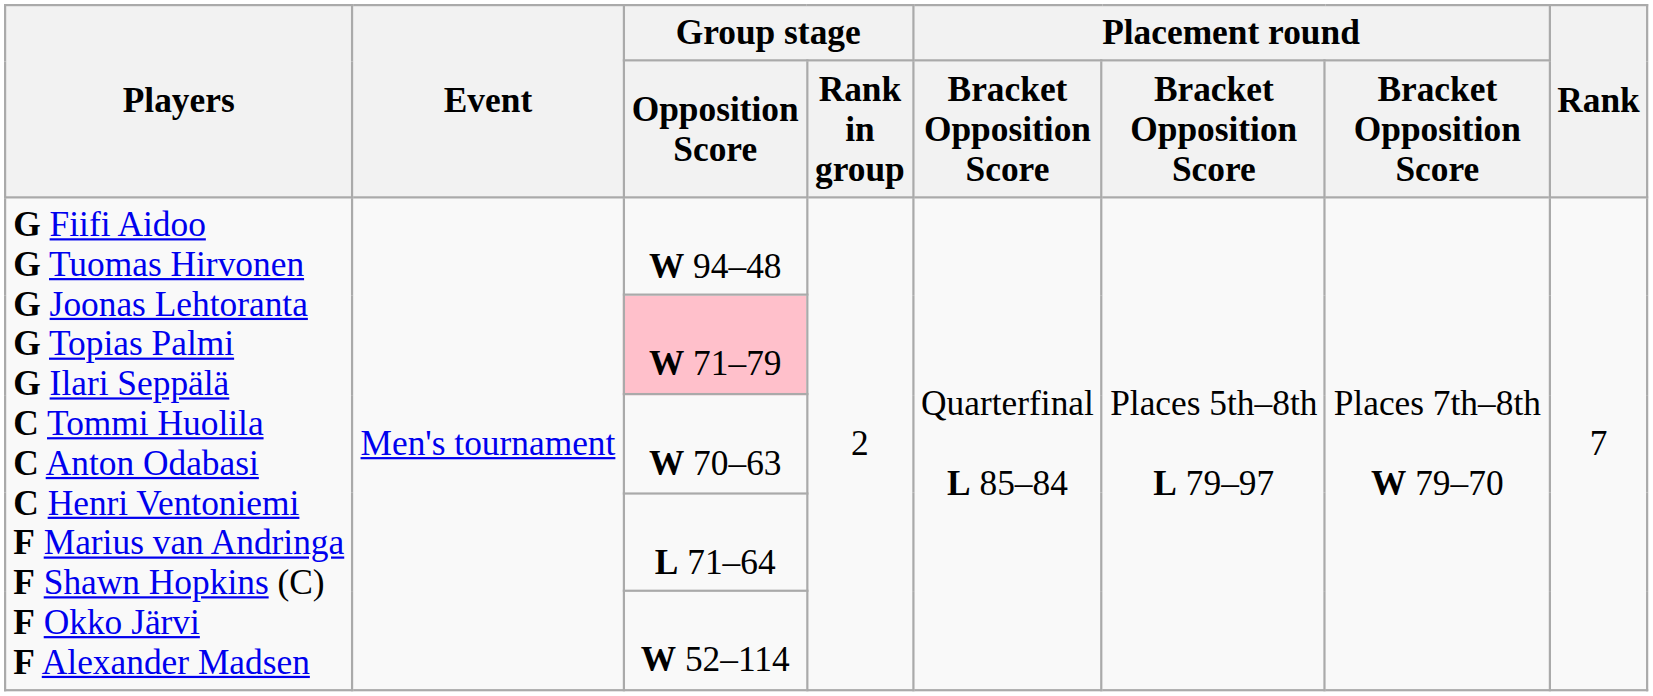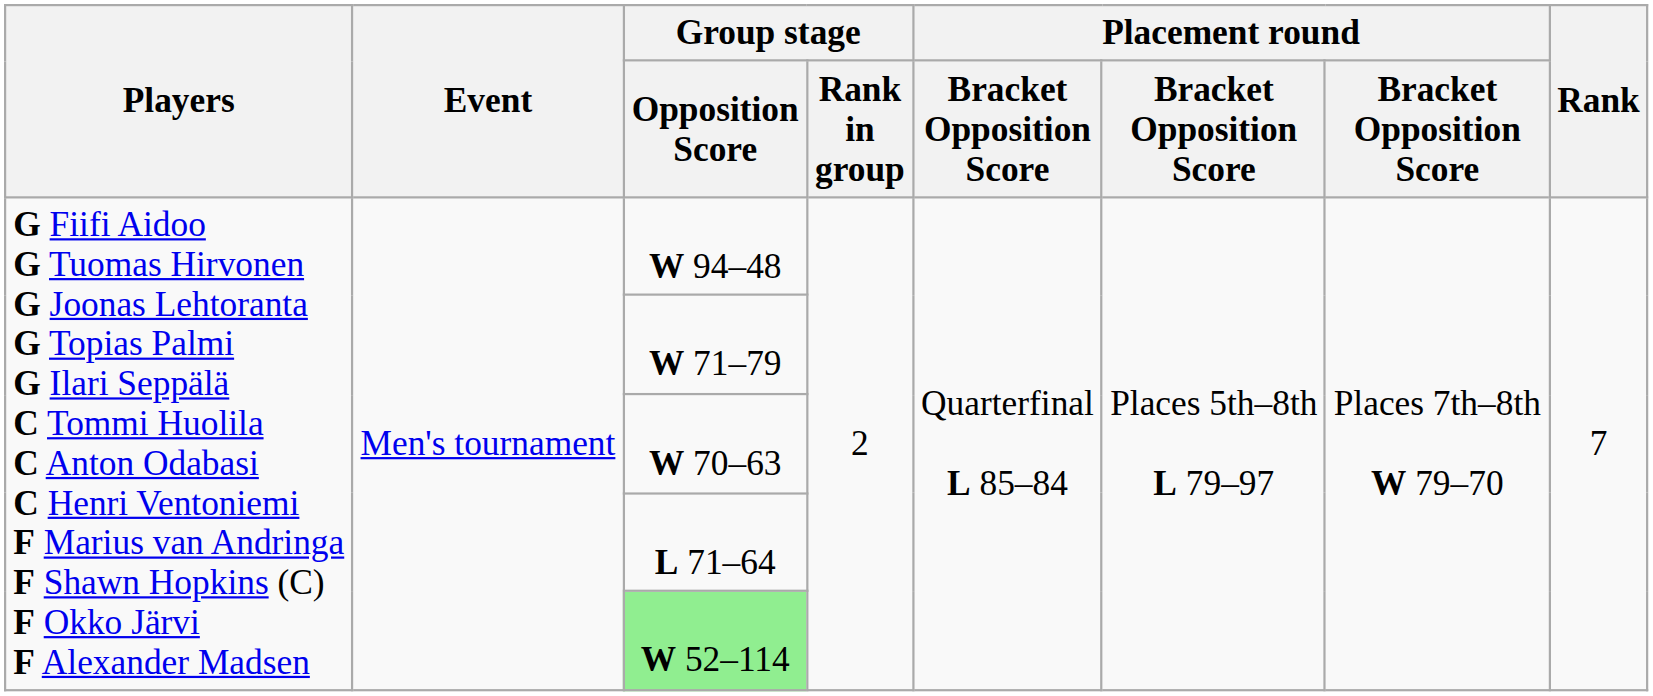(715, 364) pink background -> (715, 364) no background
(715, 660) no background -> (715, 660) lightgreen background
